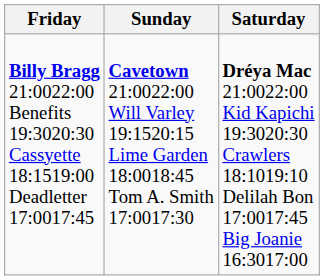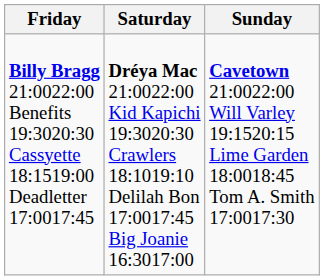columns swapped: (268, 19) <-> (161, 19)
